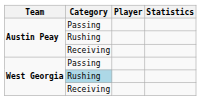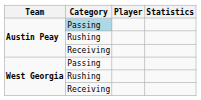(84, 25) no background -> (84, 25) lightblue background
(84, 76) lightblue background -> (84, 76) no background
